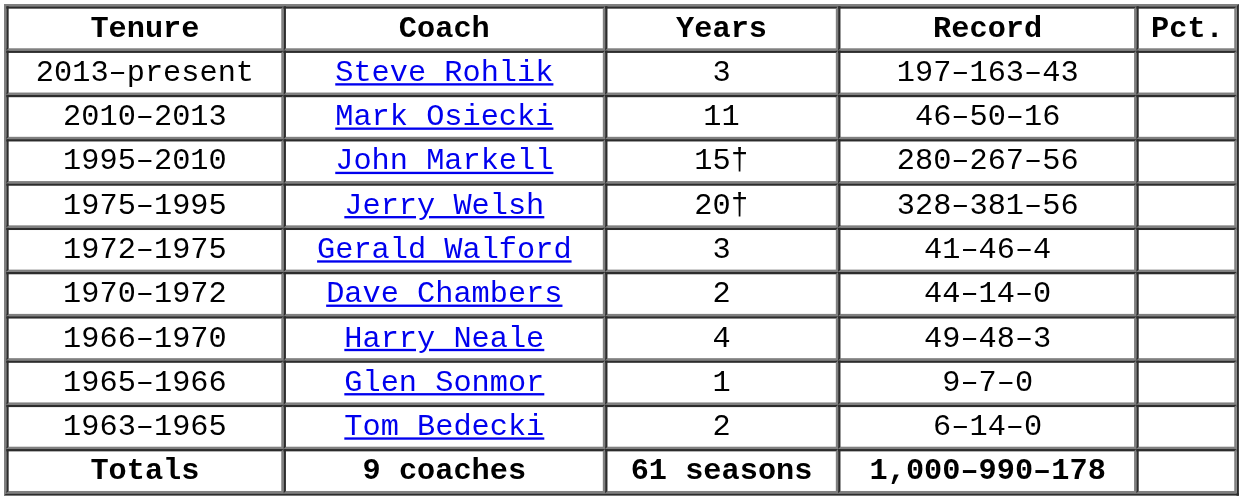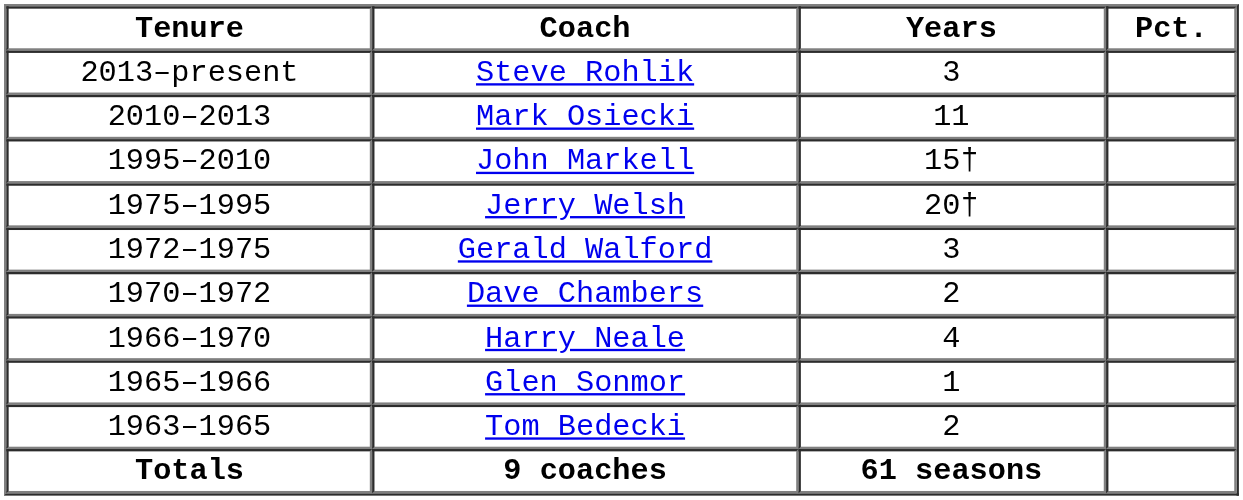- column: (988, 28)
